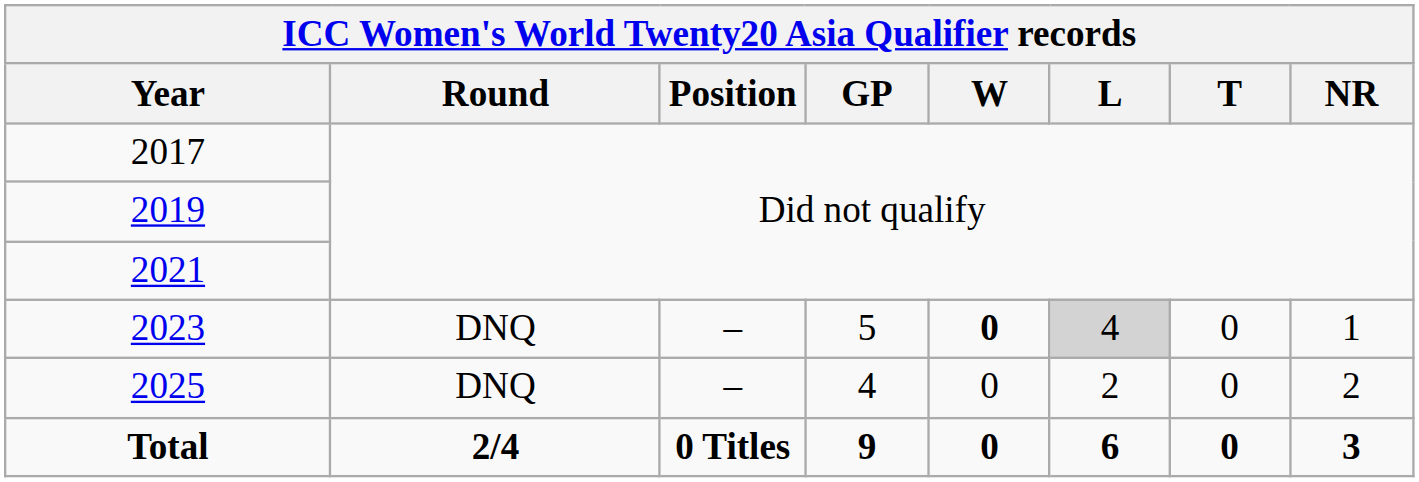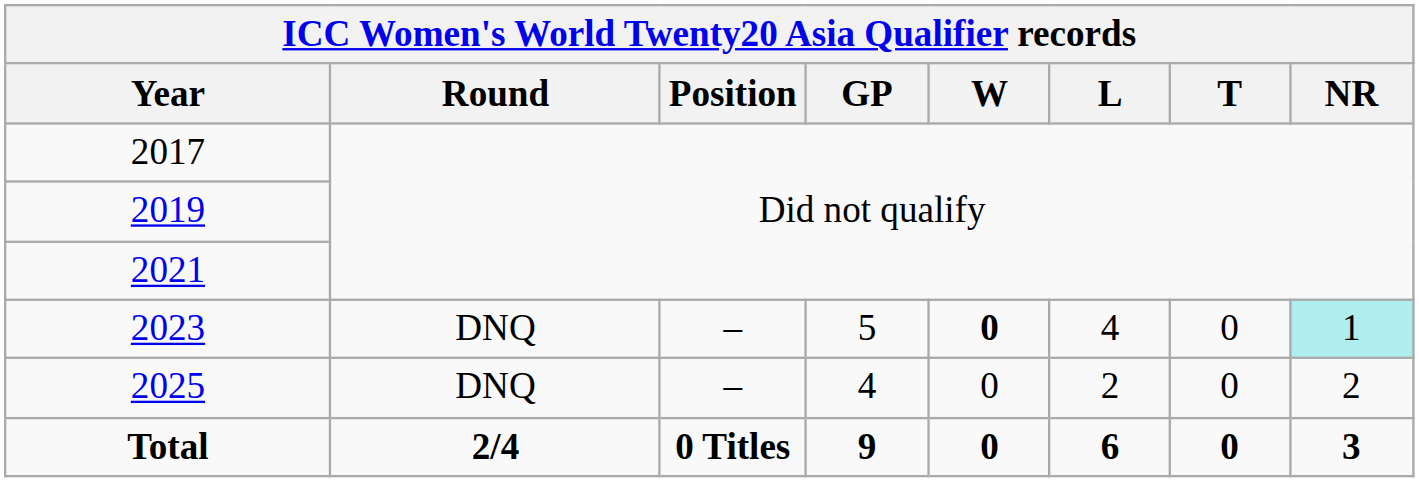(1110, 328) lightgrey background -> (1110, 328) no background
(1351, 328) no background -> (1351, 328) paleturquoise background
